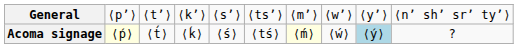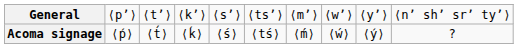(122, 34) lightyellow background -> (122, 34) no background
(304, 34) lightyellow background -> (304, 34) no background
(374, 34) lightblue background -> (374, 34) no background
